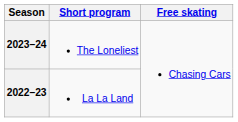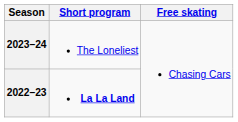(95, 99) normal -> (95, 99) bold
